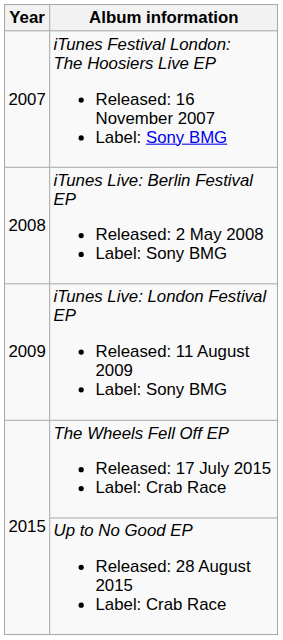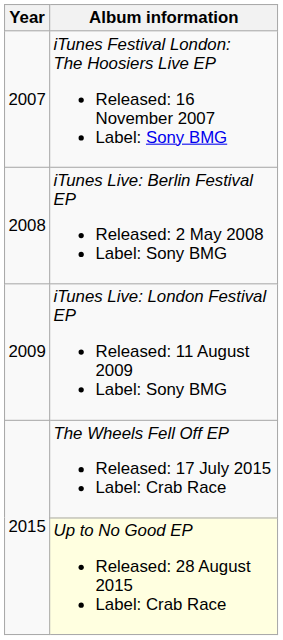(164, 568) no background -> (164, 568) lightyellow background
